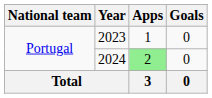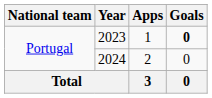(187, 37) normal -> (187, 37) bold
(148, 59) lightgreen background -> (148, 59) no background
